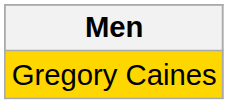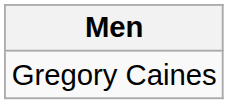(114, 74) gold background -> (114, 74) no background
